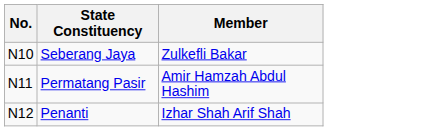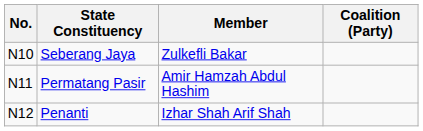+ column: (370, 23)
